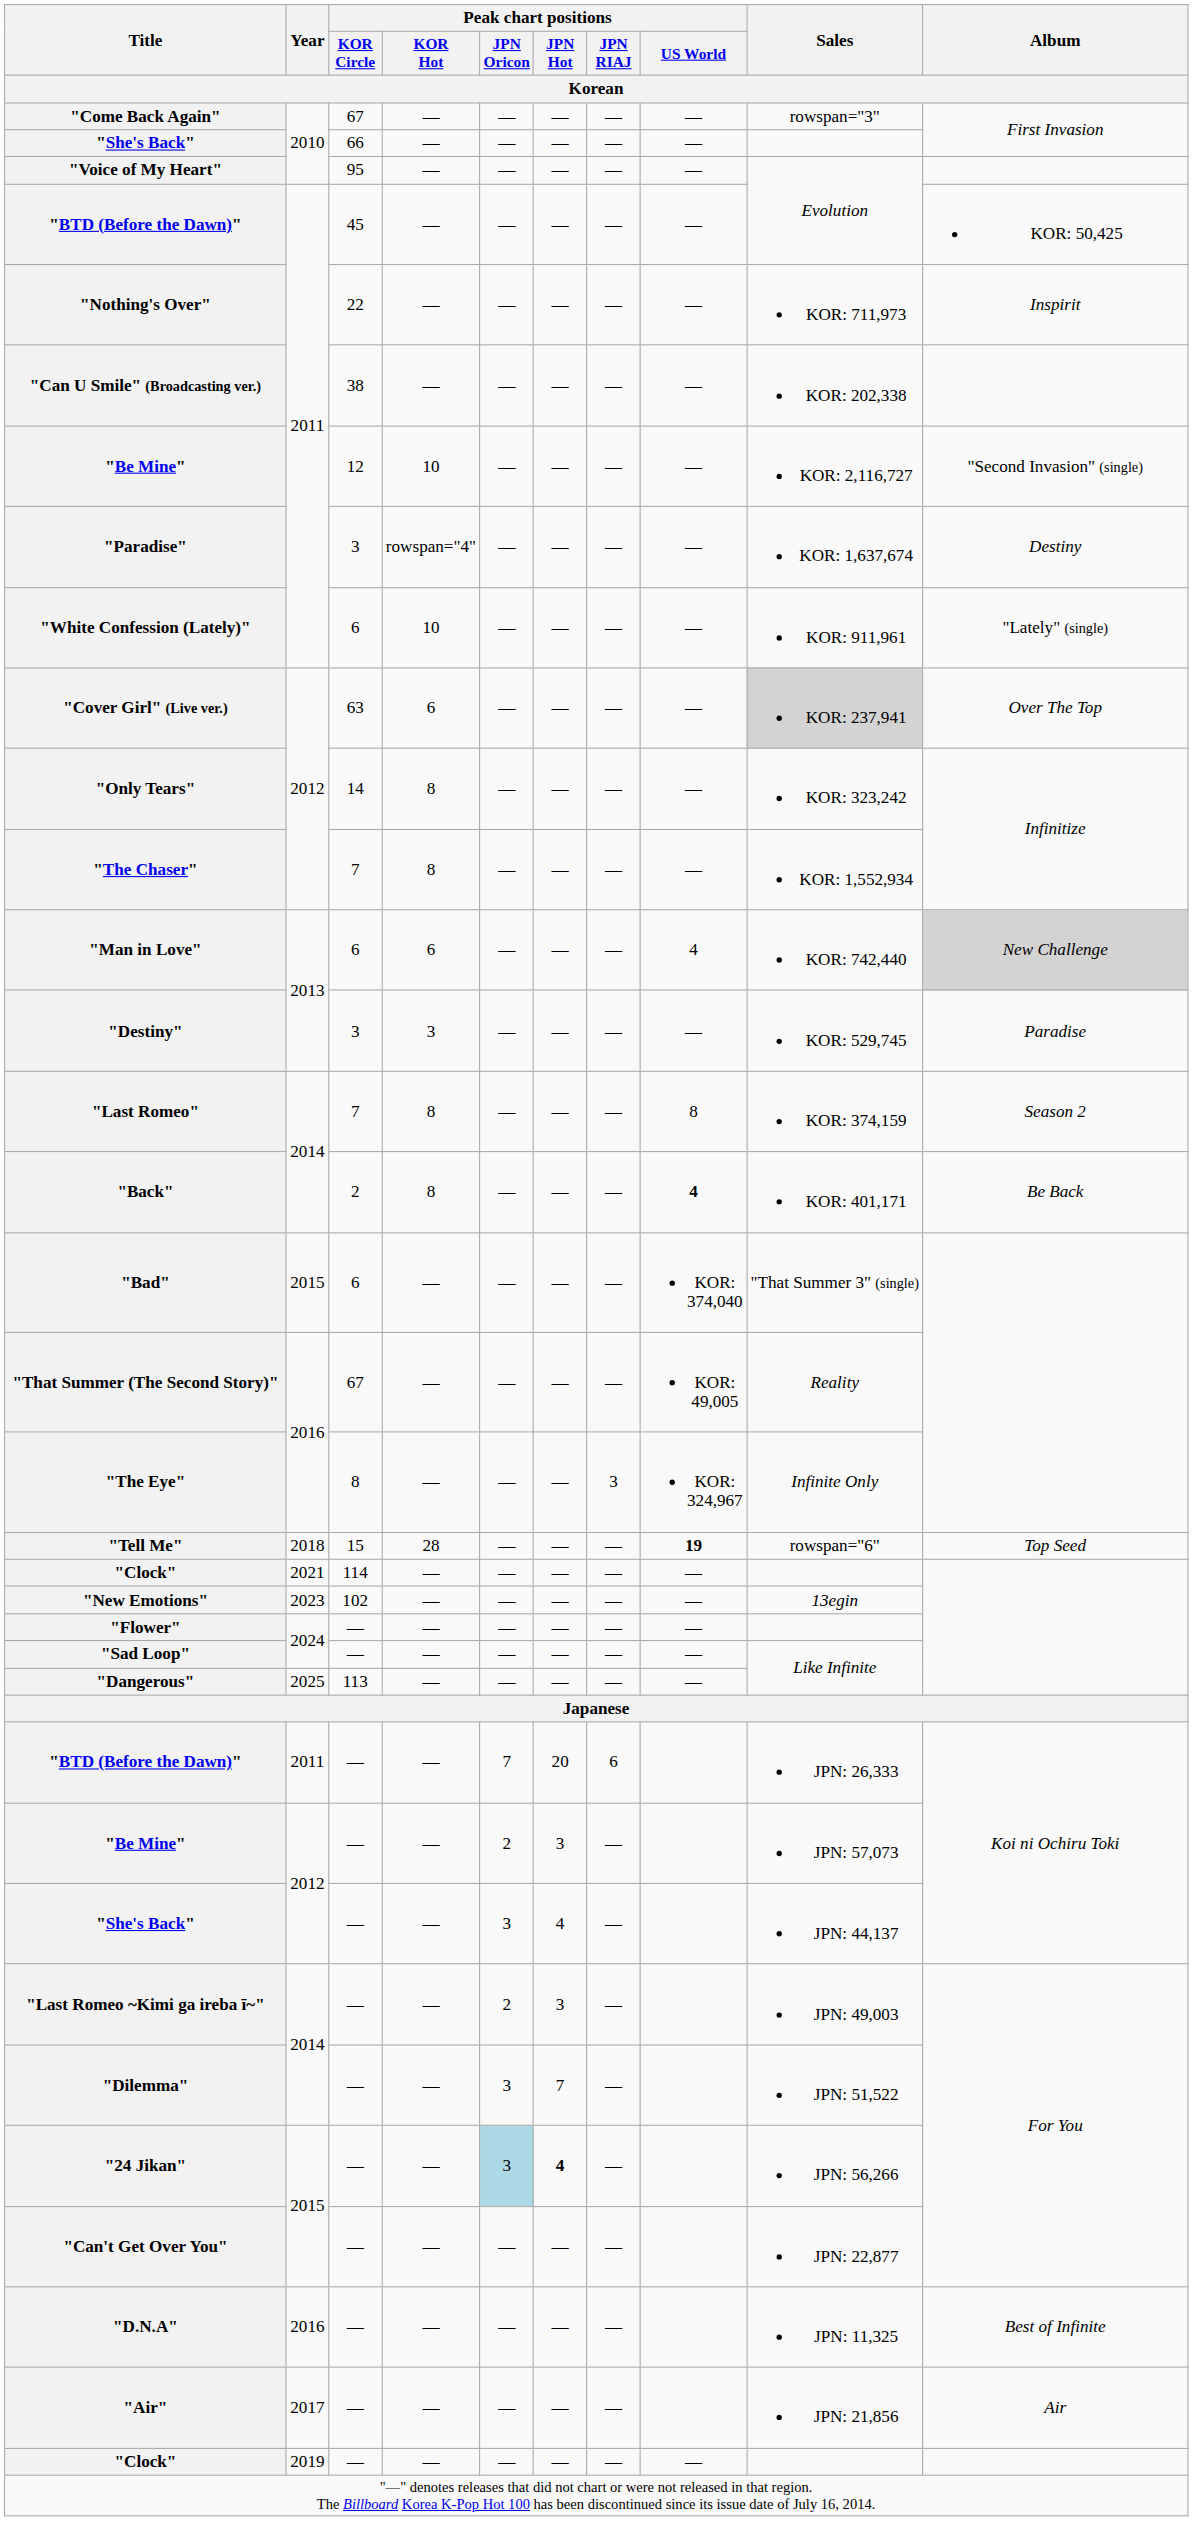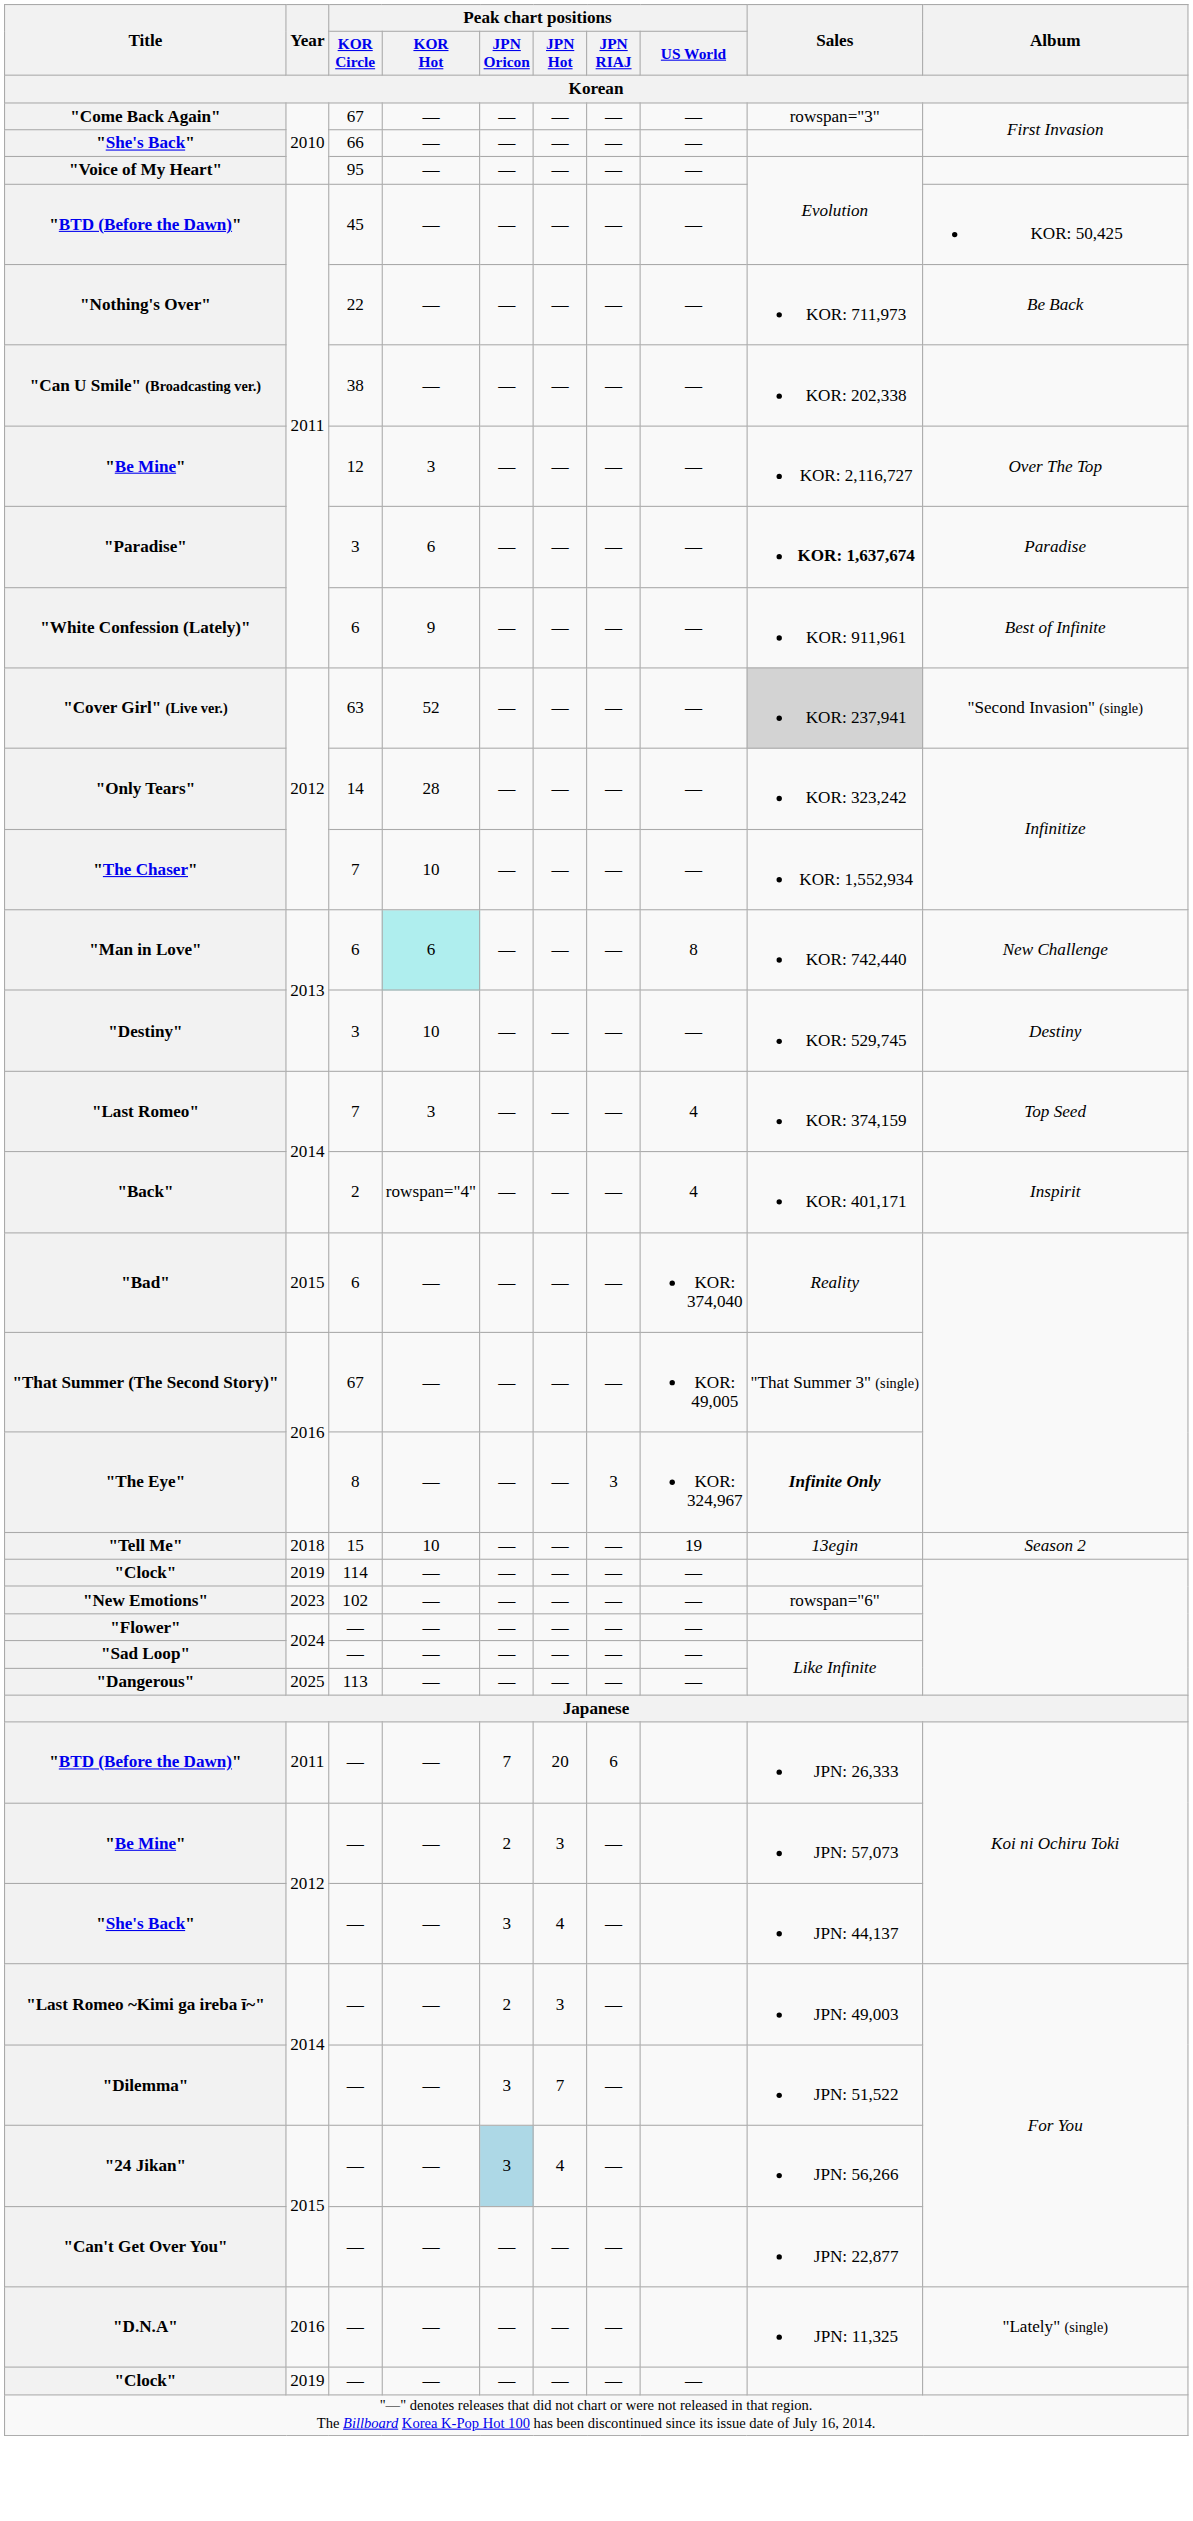(1055, 304) Inspirit -> (1055, 304) Be Back
(431, 466) 10 -> (431, 466) 3
(1055, 466) "Second Invasion" (single) -> (1055, 466) Over The Top
(431, 546) rowspan="4" -> (431, 546) 6
(835, 556) normal -> (835, 556) bold
(1055, 546) Destiny -> (1055, 546) Paradise
(431, 627) 10 -> (431, 627) 9
(1055, 627) "Lately" (single) -> (1055, 627) Best of Infinite
(431, 708) 6 -> (431, 708) 52
(1055, 708) Over The Top -> (1055, 708) "Second Invasion" (single)
(431, 788) 8 -> (431, 788) 28
(431, 869) 8 -> (431, 869) 10
(431, 950) no background -> (431, 950) paleturquoise background
(693, 950) 4 -> (693, 950) 8
(1055, 950) lightgrey background -> (1055, 950) no background
(431, 1030) 3 -> (431, 1030) 10
(1055, 1030) Paradise -> (1055, 1030) Destiny
(431, 1111) 8 -> (431, 1111) 3
(693, 1111) 8 -> (693, 1111) 4
(1055, 1111) Season 2 -> (1055, 1111) Top Seed
(431, 1191) 8 -> (431, 1191) rowspan="4"
(693, 1191) bold -> (693, 1191) normal
(1055, 1191) Be Back -> (1055, 1191) Inspirit
(835, 1282) "That Summer 3" (single) -> (835, 1282) Reality
(835, 1382) Reality -> (835, 1382) "That Summer 3" (single)
(835, 1482) normal -> (835, 1482) bold
(431, 1545) 28 -> (431, 1545) 10
(693, 1545) bold -> (693, 1545) normal
(835, 1545) rowspan="6" -> (835, 1545) 13egin
(1055, 1545) Top Seed -> (1055, 1545) Season 2
(307, 1572) 2021 -> (307, 1572) 2019
(835, 1599) 13egin -> (835, 1599) rowspan="6"
(560, 2165) bold -> (560, 2165) normal
(1055, 2327) Best of Infinite -> (1055, 2327) "Lately" (single)
- row: (145, 2407)
